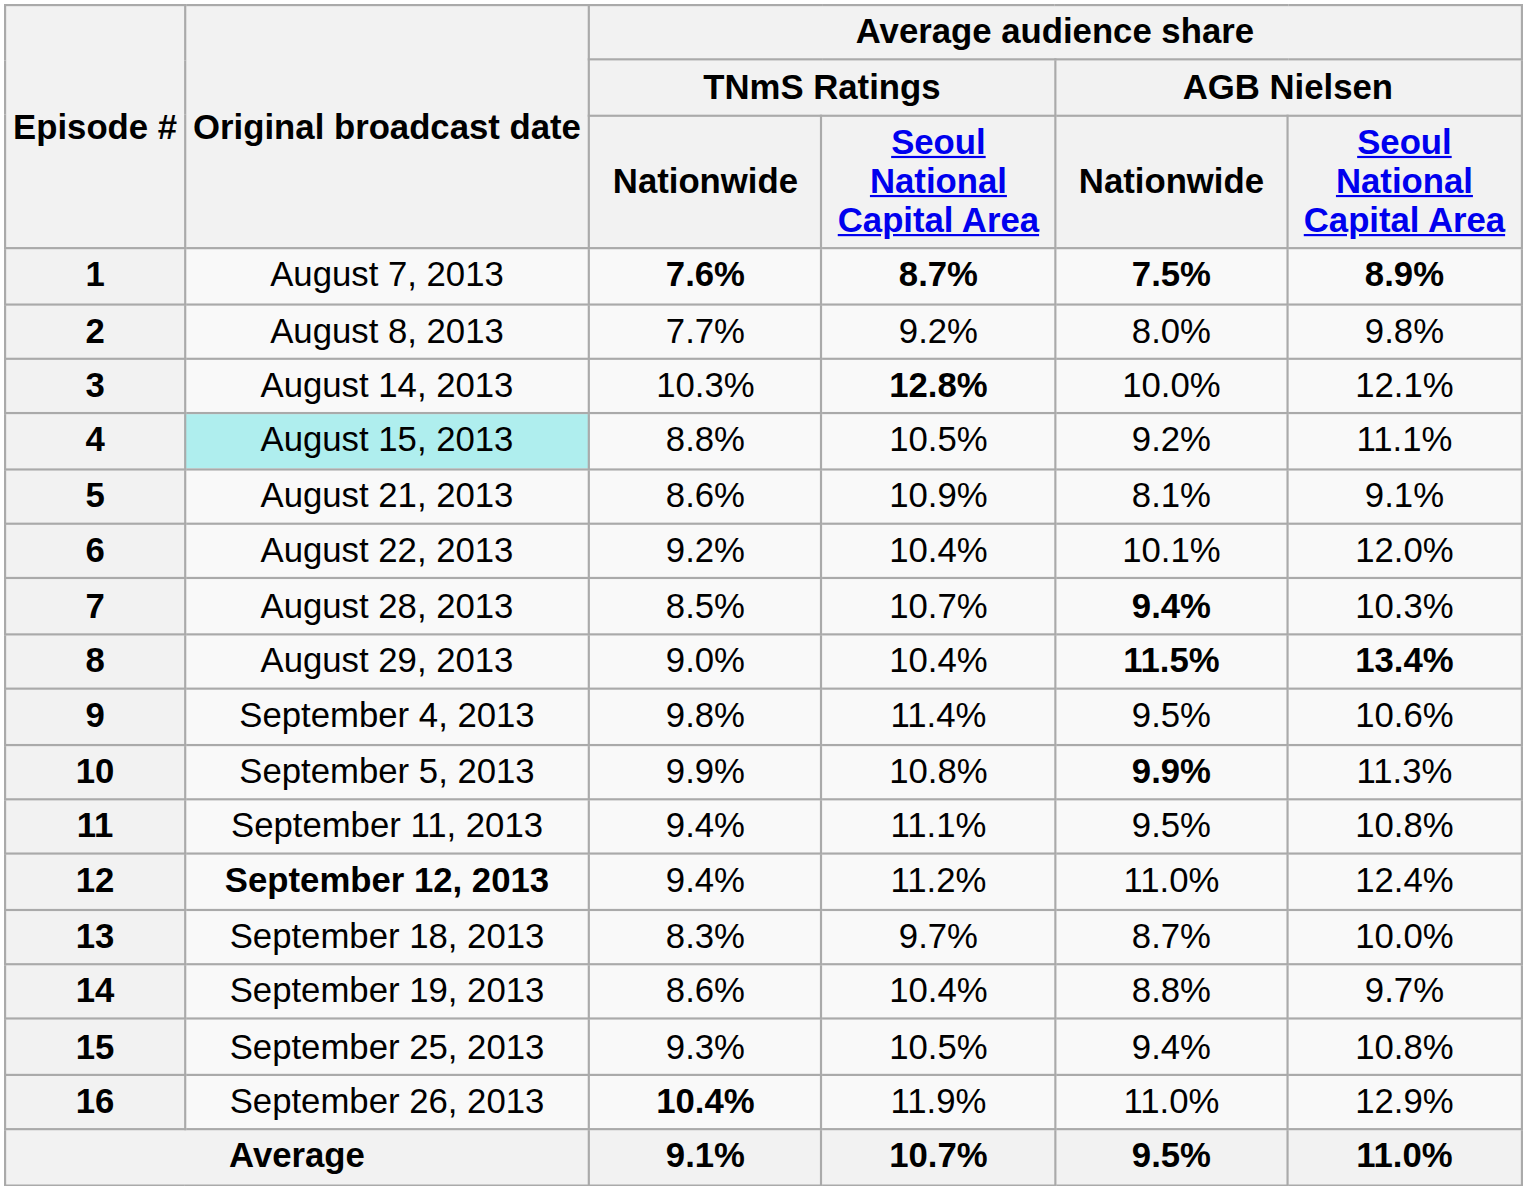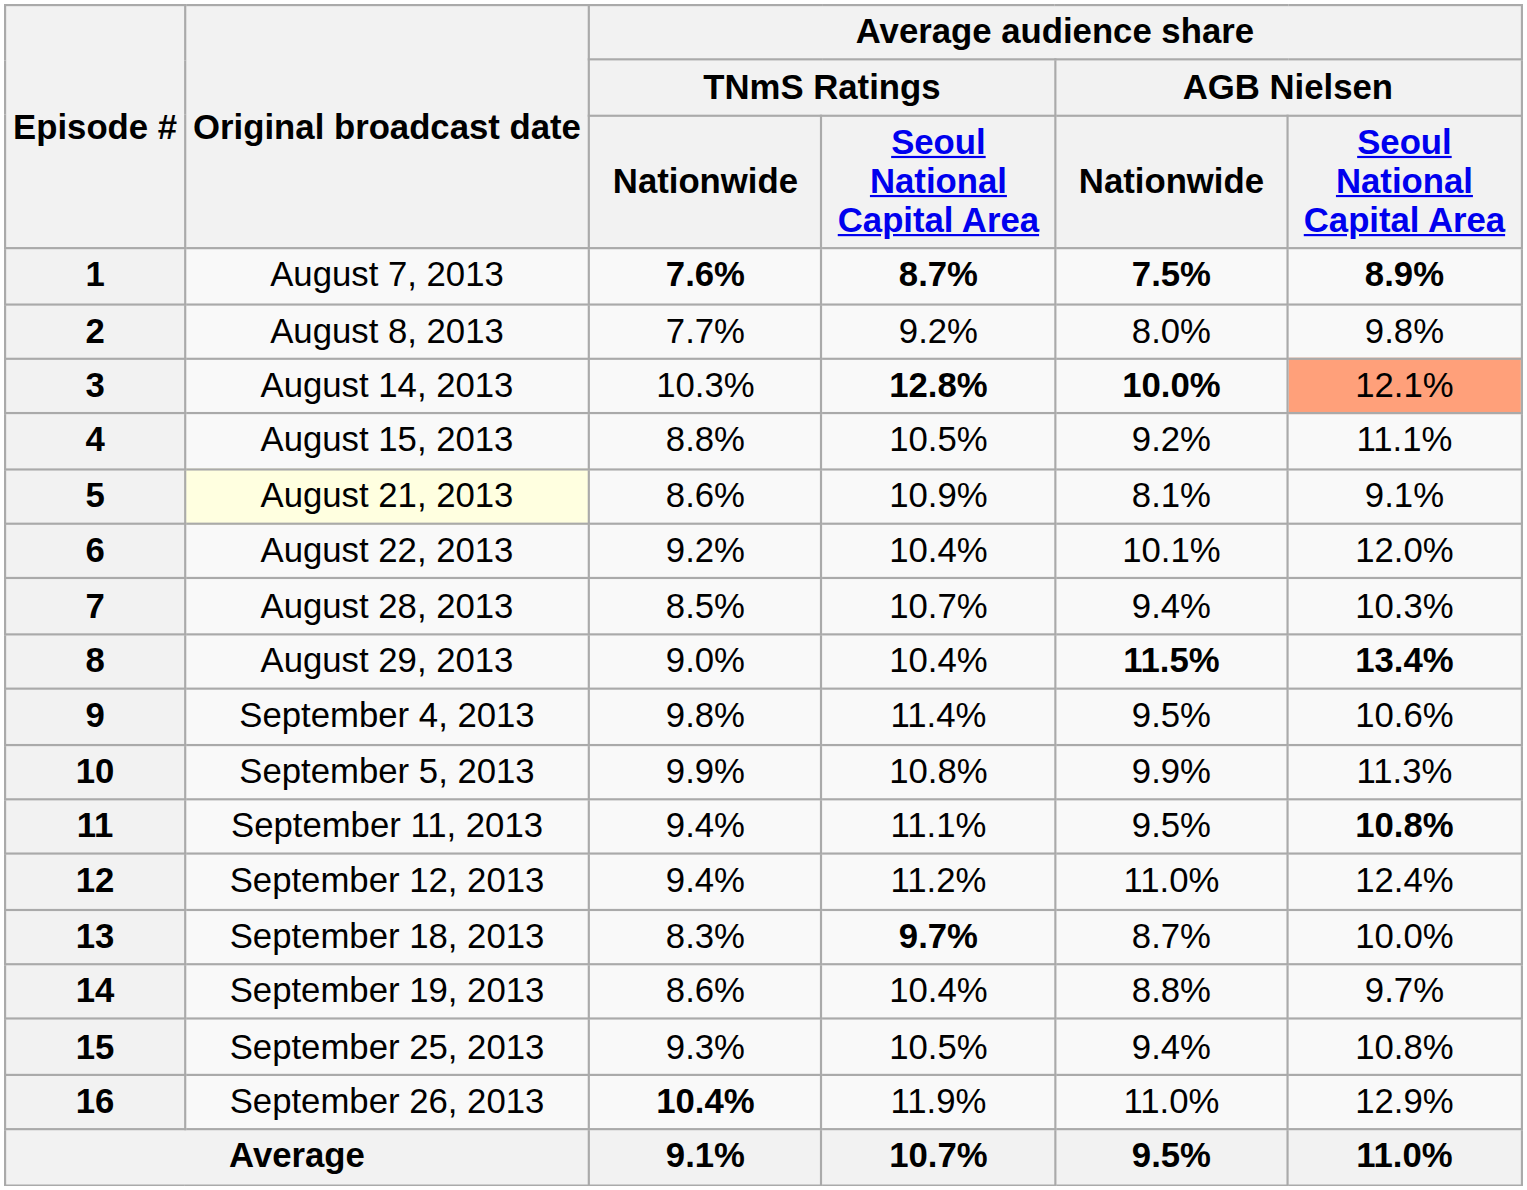(1171, 385) normal -> (1171, 385) bold
(1404, 385) no background -> (1404, 385) lightsalmon background
(387, 440) paleturquoise background -> (387, 440) no background
(387, 495) no background -> (387, 495) lightyellow background
(1171, 605) bold -> (1171, 605) normal
(1171, 770) bold -> (1171, 770) normal
(1404, 825) normal -> (1404, 825) bold
(387, 881) bold -> (387, 881) normal
(938, 936) normal -> (938, 936) bold
